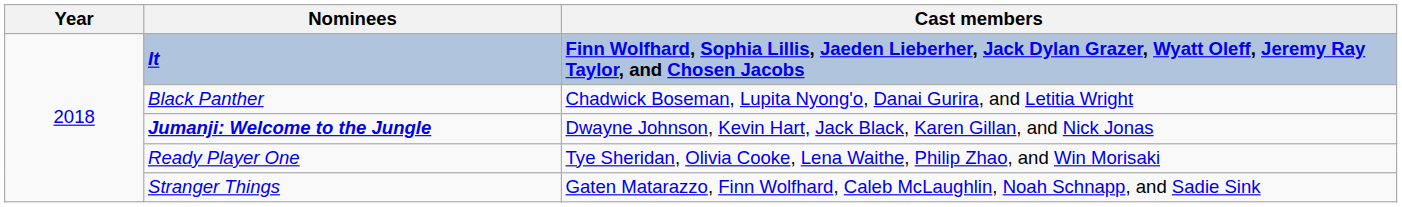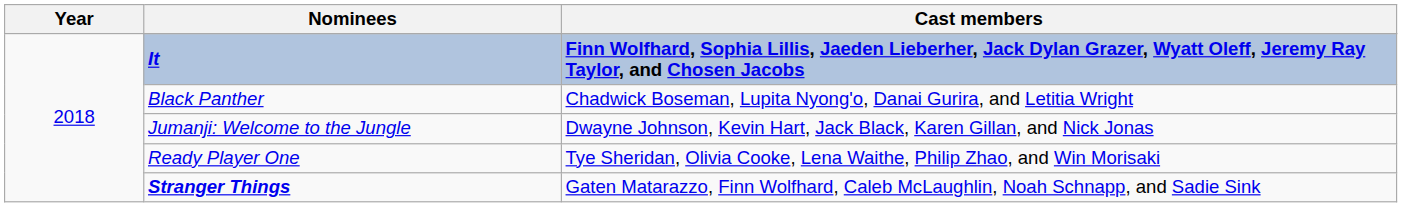(290, 128) bold -> (279, 128) normal
(214, 187) normal -> (219, 187) bold
